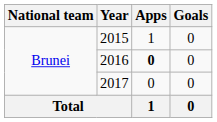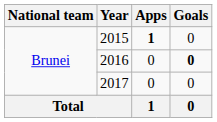(151, 38) normal -> (151, 38) bold
(151, 60) bold -> (151, 60) normal
(191, 60) normal -> (191, 60) bold
